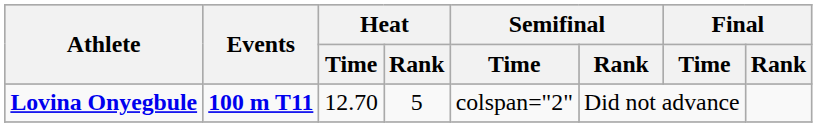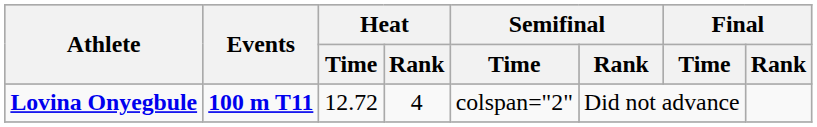(351, 102) 12.70 -> (351, 102) 12.72
(417, 102) 5 -> (417, 102) 4
